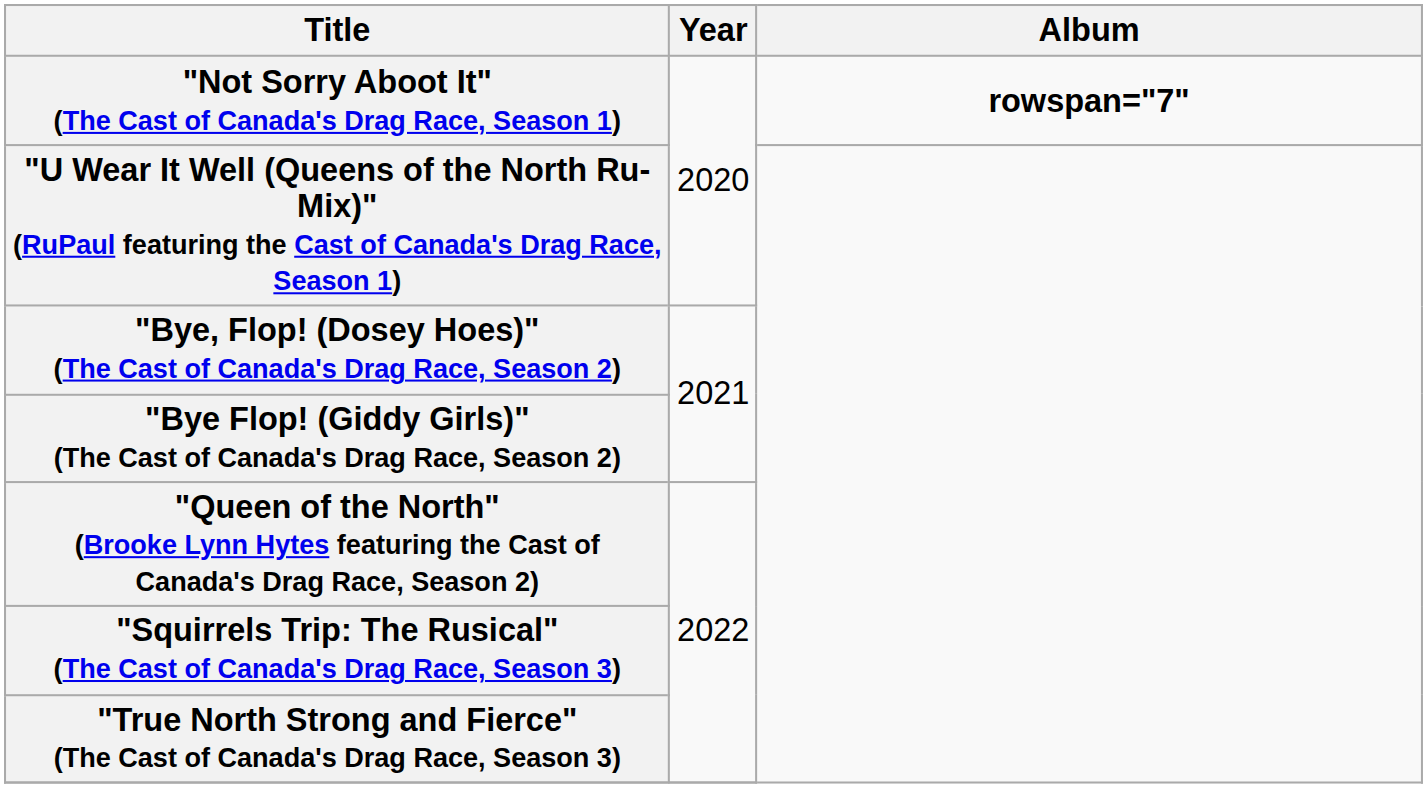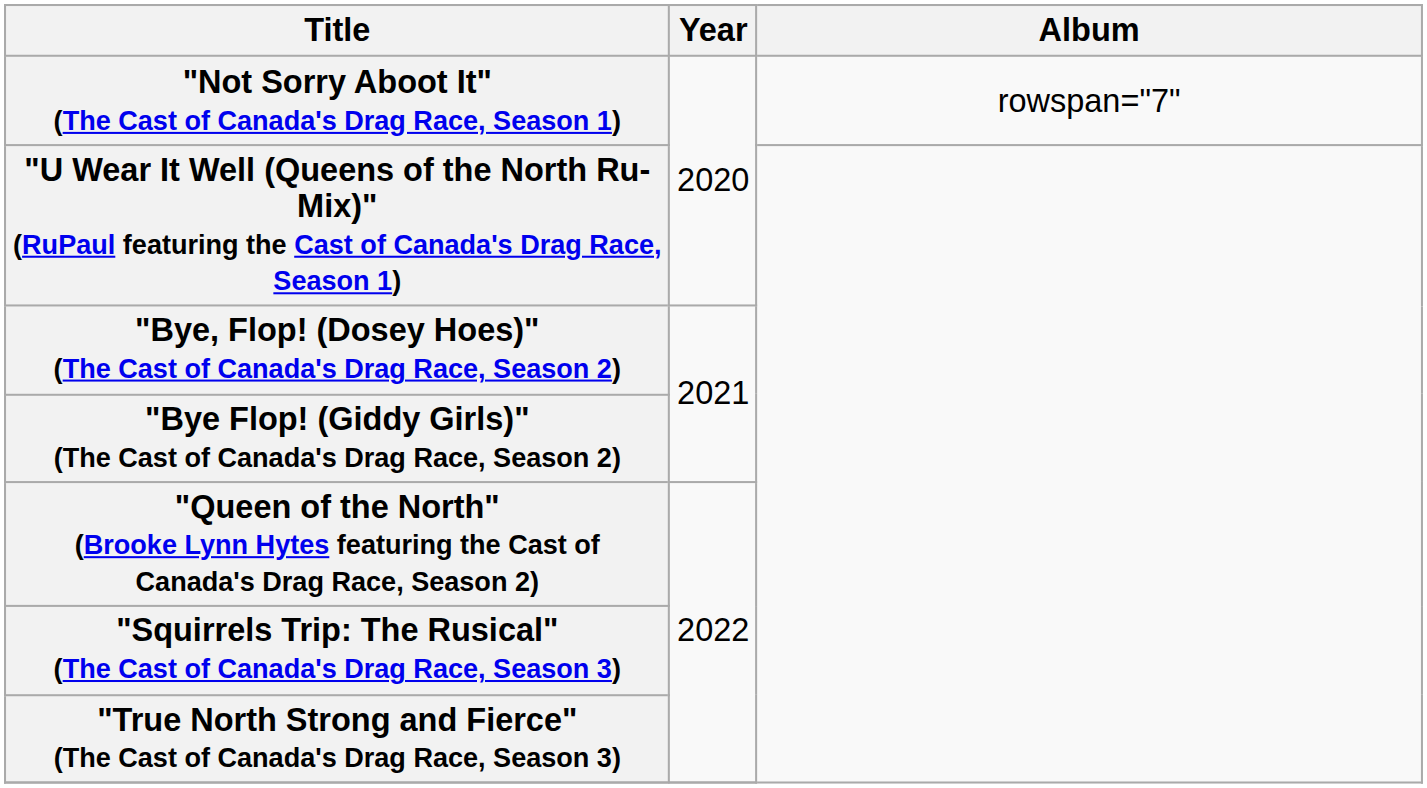(1089, 100) bold -> (1089, 100) normal
